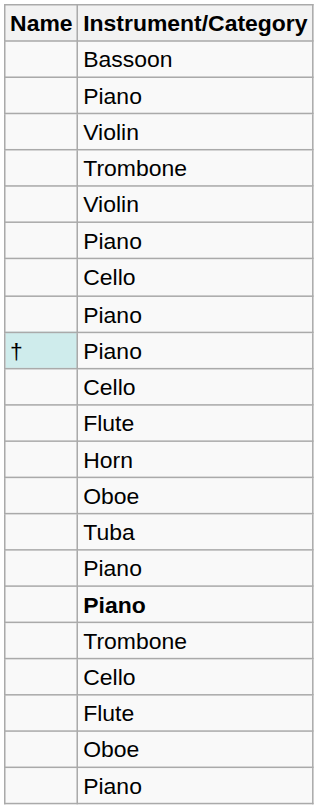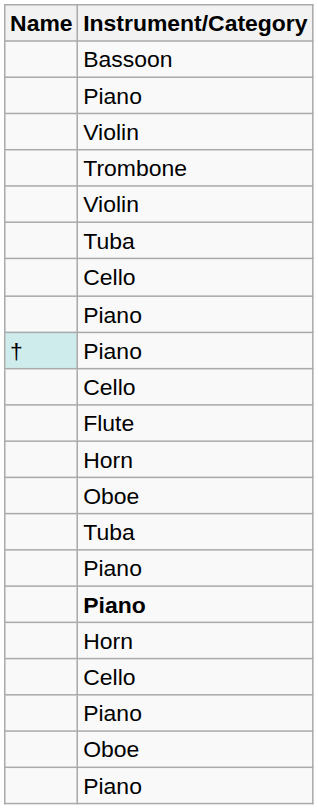(113, 241) Piano -> (109, 241) Tuba
(135, 641) Trombone -> (108, 641) Horn
(109, 713) Flute -> (113, 713) Piano
